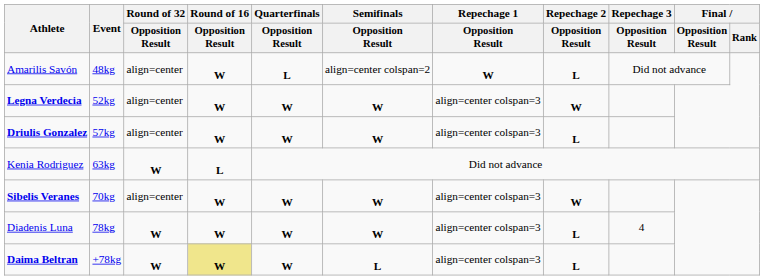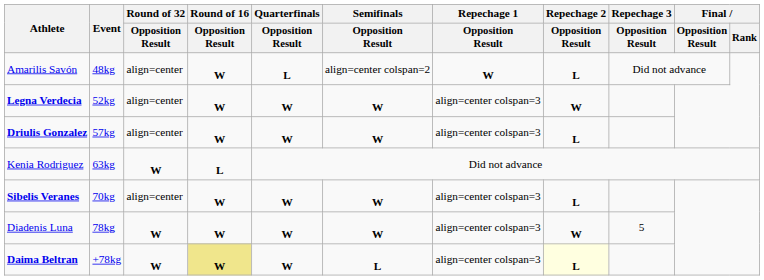(576, 203) W -> (576, 203) L
(576, 234) L -> (576, 234) W
(642, 228) 4 -> (642, 228) 5
(576, 266) no background -> (576, 266) lightyellow background
